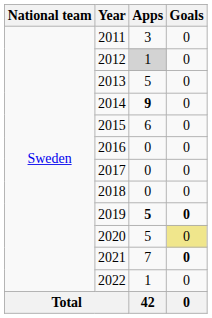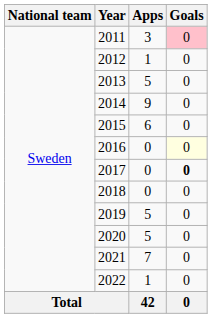(187, 37) no background -> (187, 37) pink background
(148, 59) lightgrey background -> (148, 59) no background
(148, 103) bold -> (148, 103) normal
(187, 147) no background -> (187, 147) lightyellow background
(187, 170) normal -> (187, 170) bold
(148, 214) bold -> (148, 214) normal
(187, 214) bold -> (187, 214) normal
(187, 236) khaki background -> (187, 236) no background
(187, 258) bold -> (187, 258) normal
